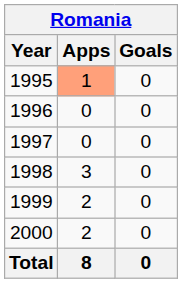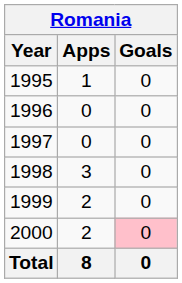(86, 80) lightsalmon background -> (86, 80) no background
(146, 232) no background -> (146, 232) pink background
